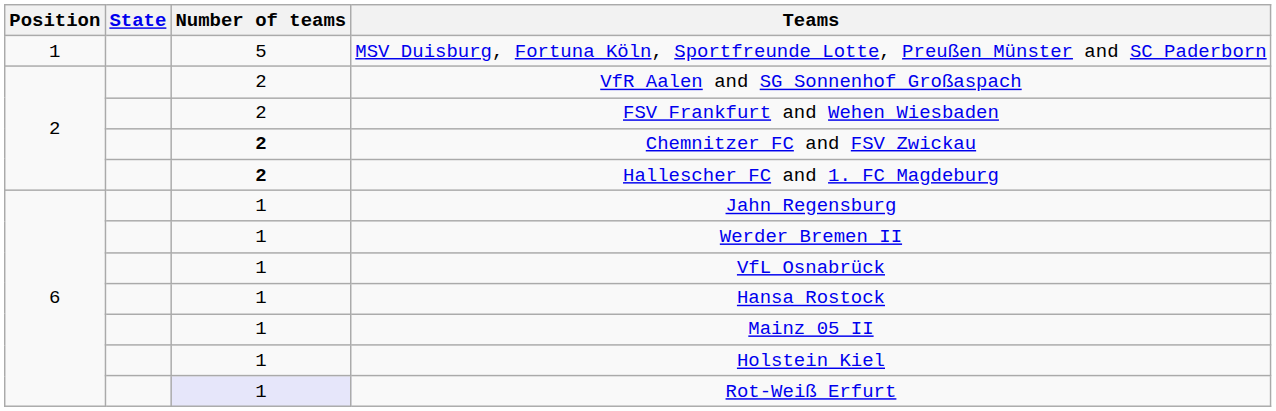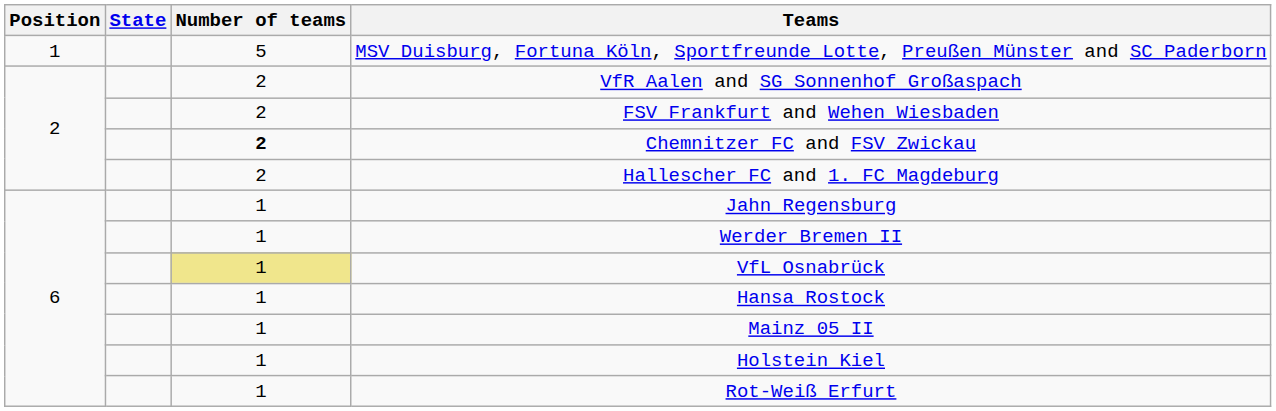(261, 175) bold -> (261, 175) normal
(261, 268) no background -> (261, 268) khaki background
(261, 391) lavender background -> (261, 391) no background
